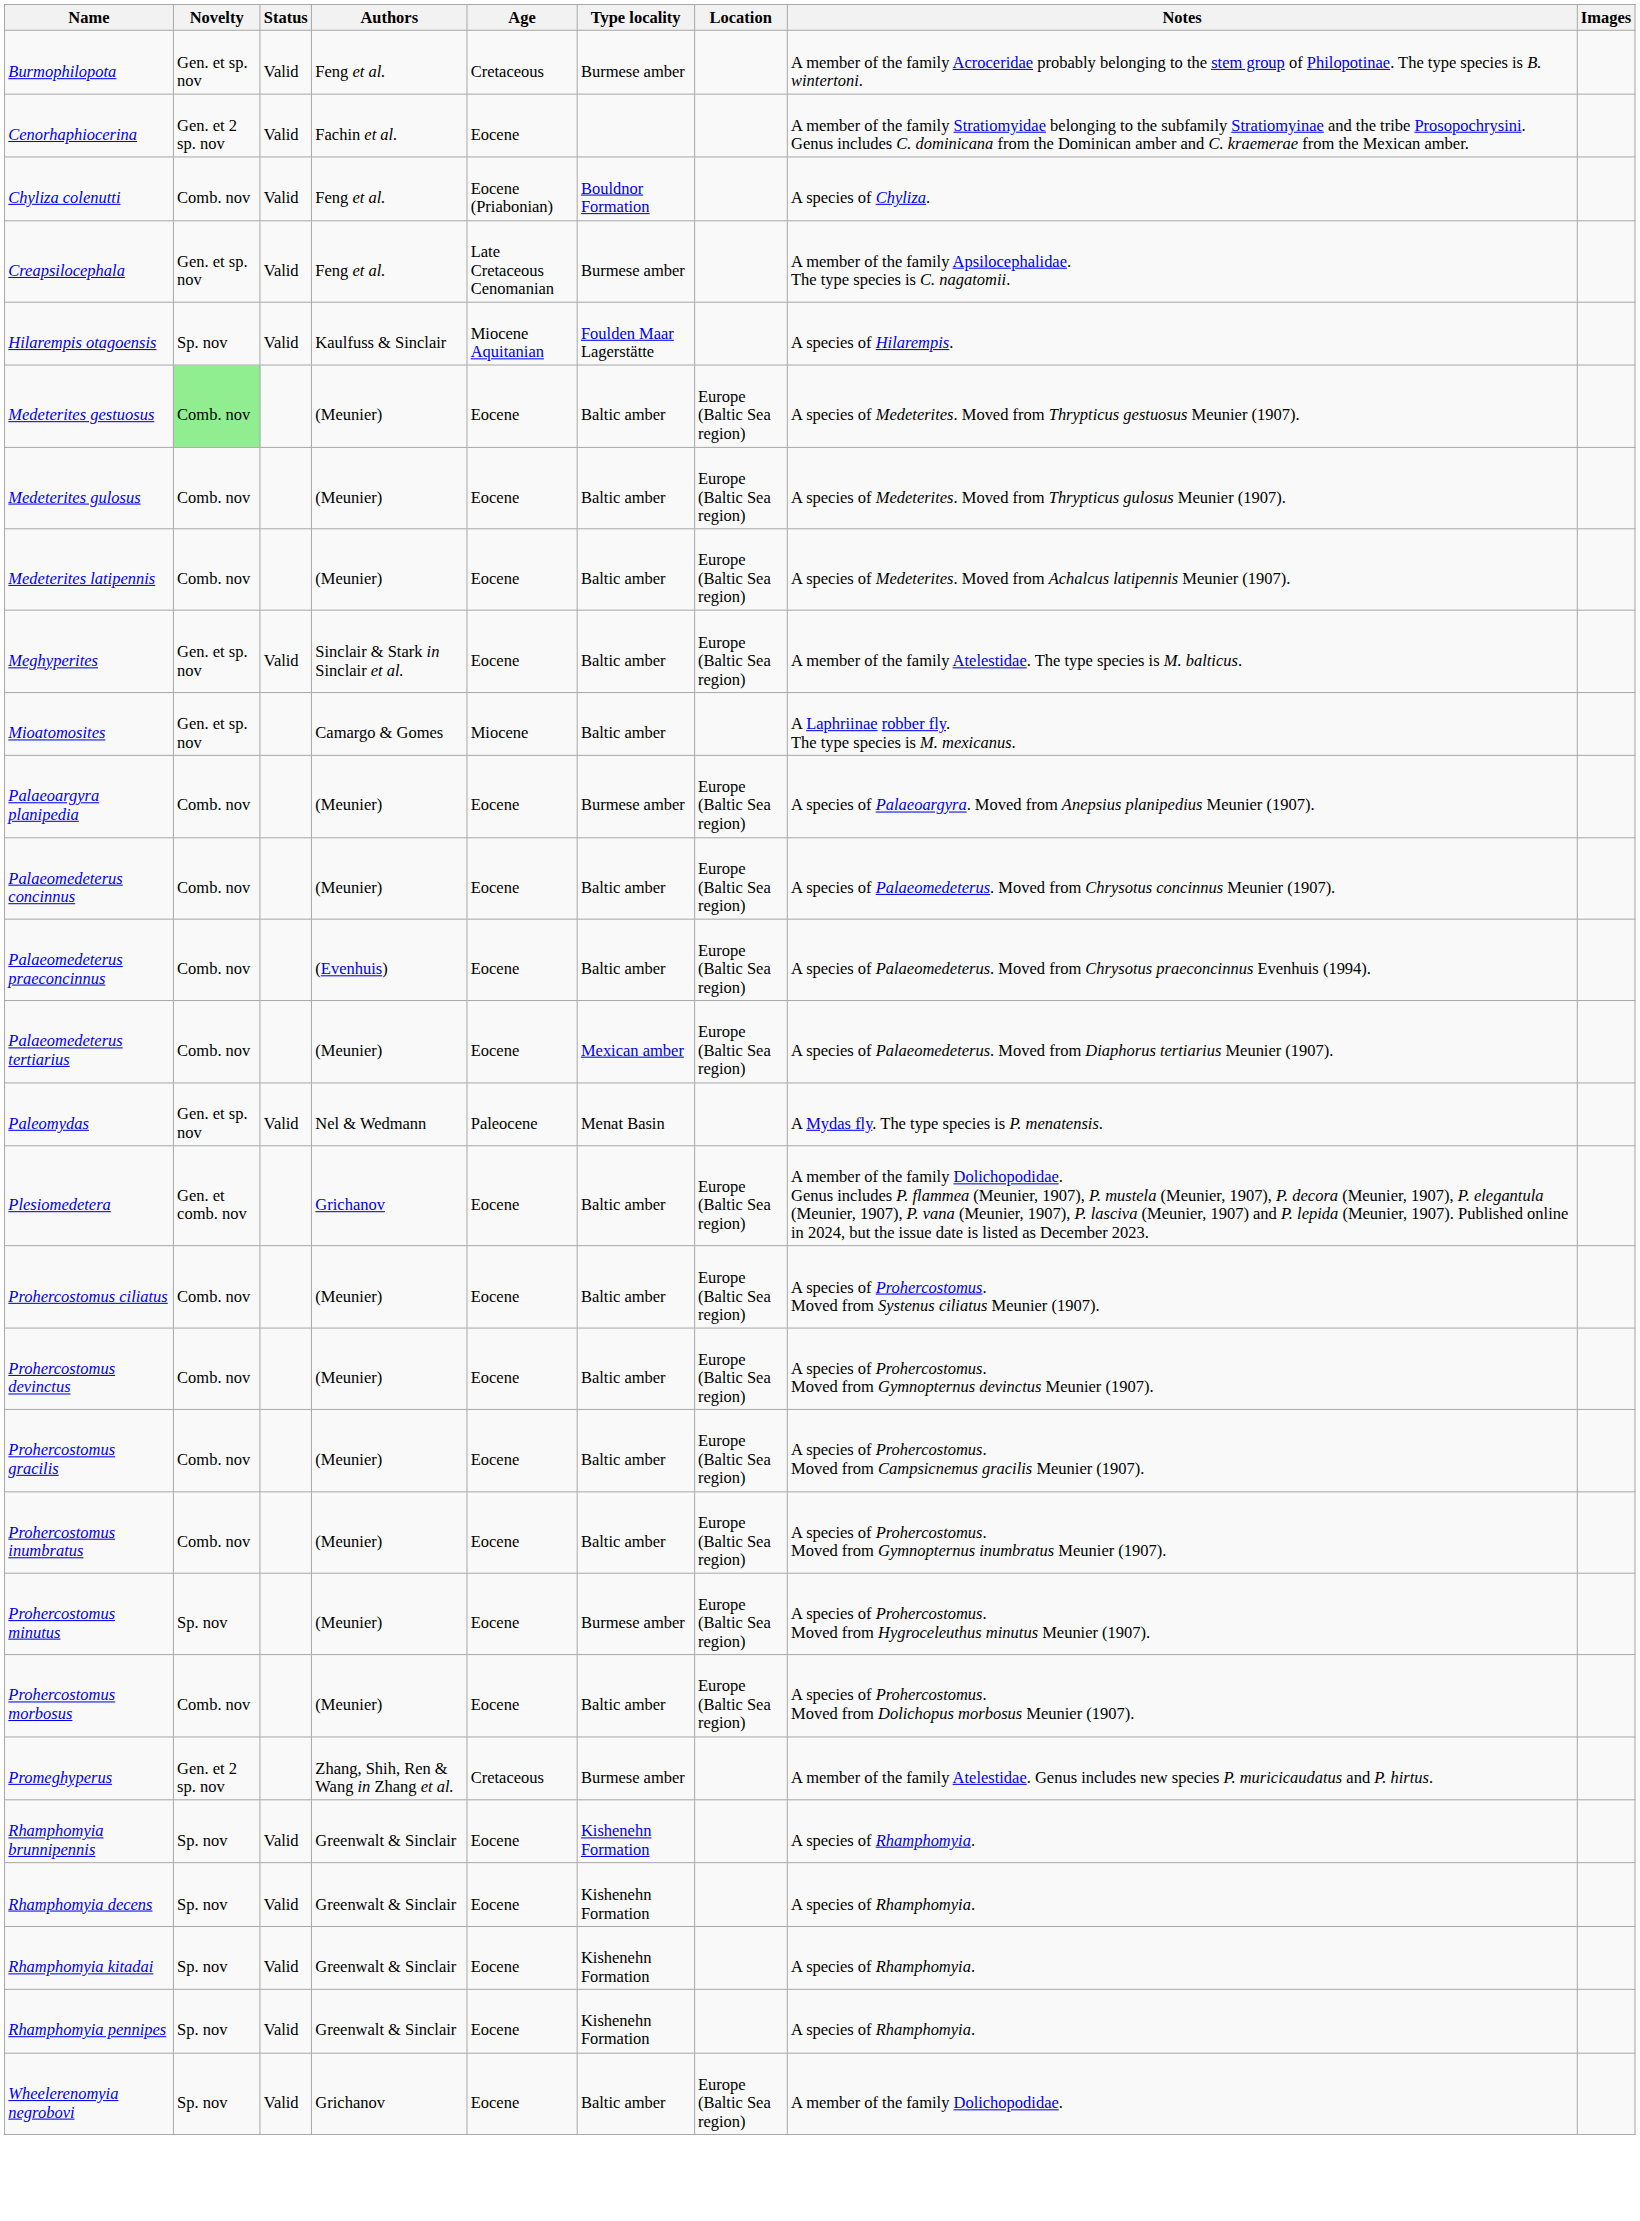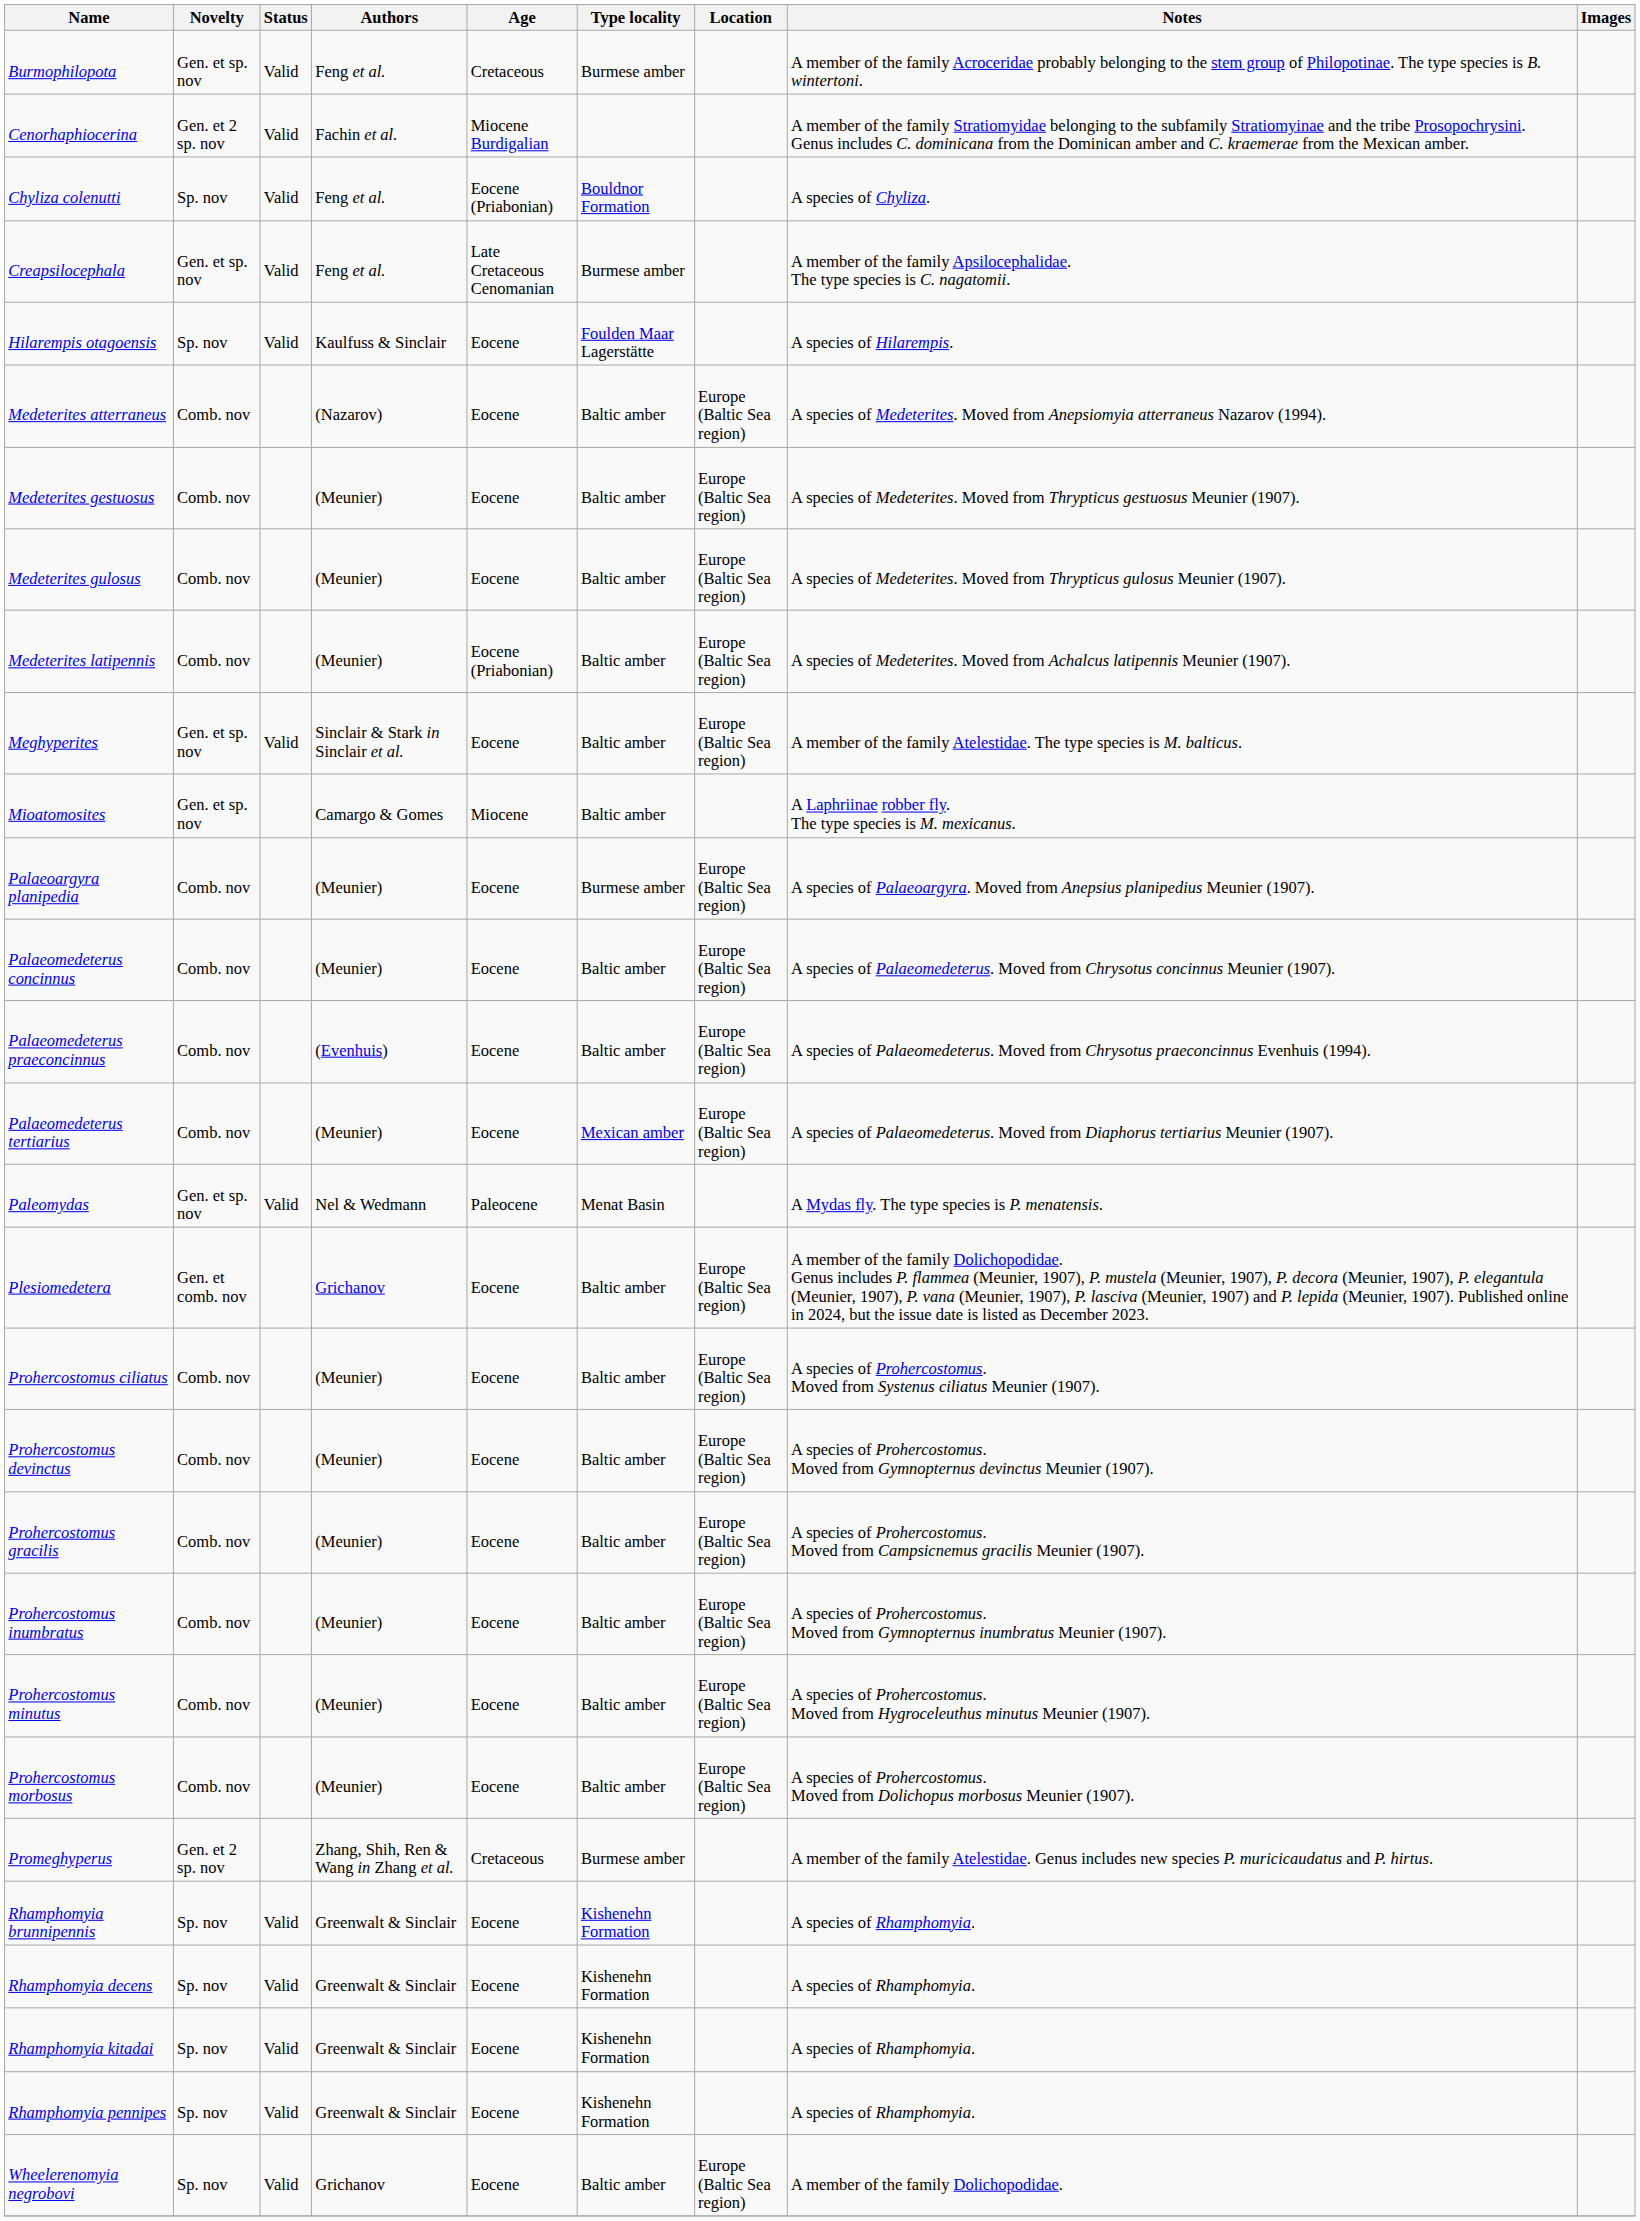(495, 134) Eocene -> (510, 134) Miocene Burdigalian
(214, 197) Comb. nov -> (202, 197) Sp. nov
(507, 342) Miocene Aquitanian -> (495, 342) Eocene
+ row: (87, 415)
(214, 415) lightgreen background -> (214, 497) no background
(495, 578) Eocene -> (512, 660) Eocene (Priabonian)
(202, 1623) Sp. nov -> (214, 1704) Comb. nov
(633, 1623) Burmese amber -> (623, 1704) Baltic amber
